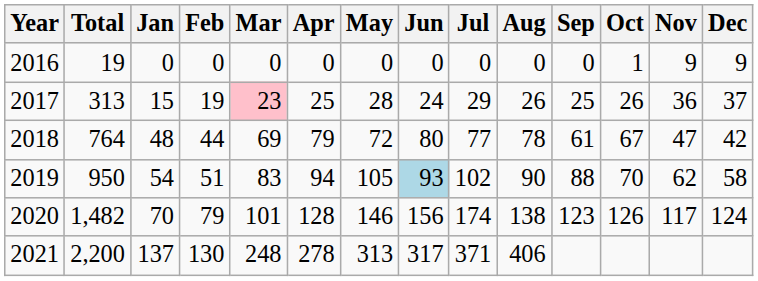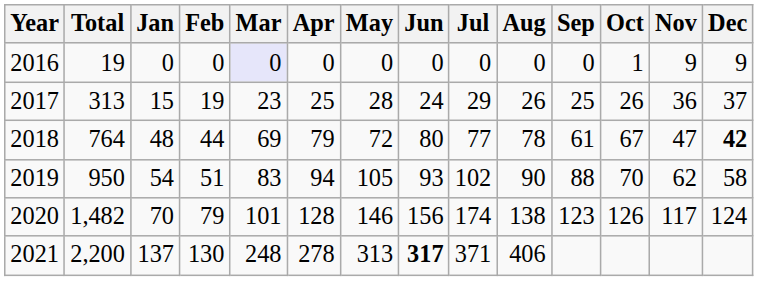(275, 62) no background -> (275, 62) lavender background
(269, 100) pink background -> (269, 100) no background
(735, 139) normal -> (735, 139) bold
(431, 178) lightblue background -> (431, 178) no background
(425, 255) normal -> (425, 255) bold
